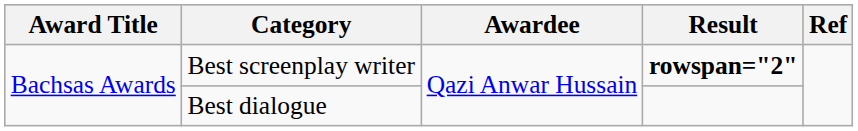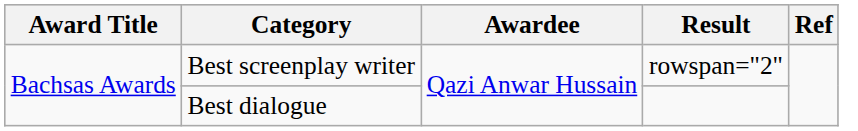(723, 65) bold -> (716, 65) normal
